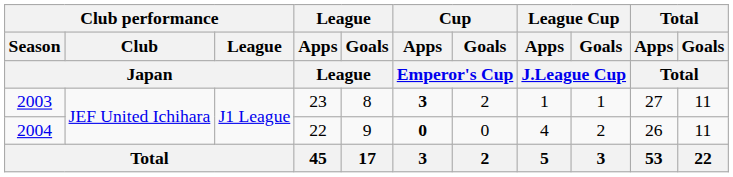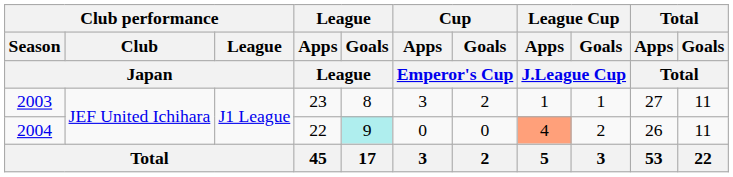(423, 102) bold -> (423, 102) normal
(367, 130) no background -> (367, 130) paleturquoise background
(423, 130) bold -> (423, 130) normal
(544, 130) no background -> (544, 130) lightsalmon background
